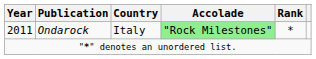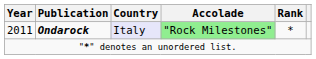(63, 30) normal -> (63, 30) bold
(129, 30) no background -> (129, 30) lavender background
